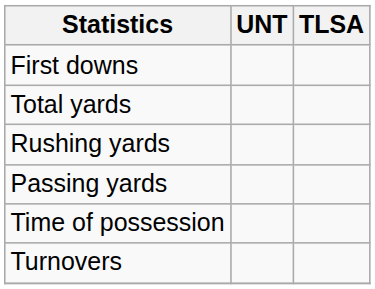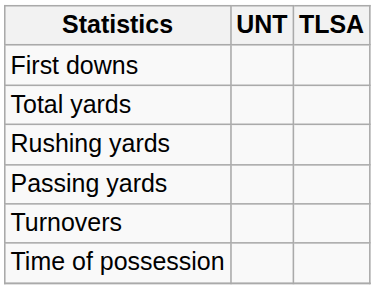rows swapped: (66, 262) <-> (118, 223)
